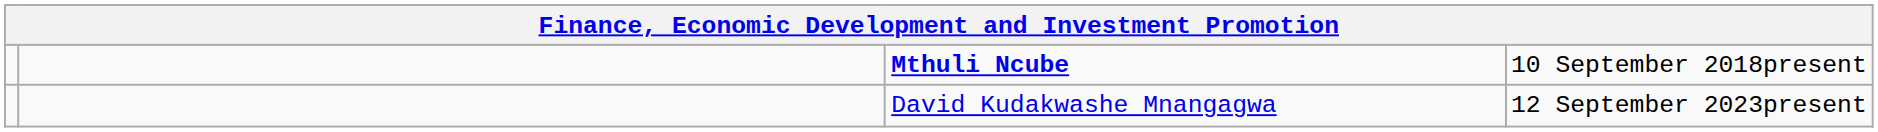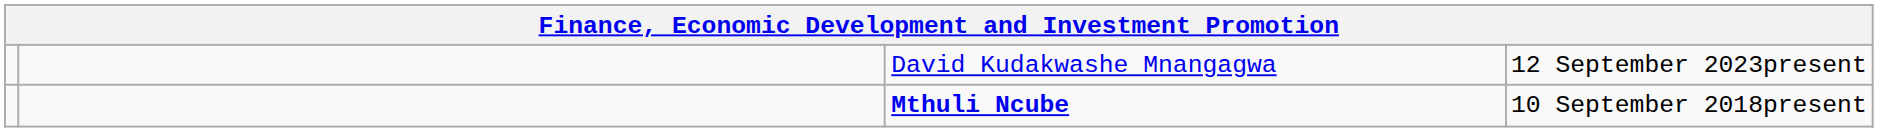rows swapped: (980, 65) <-> (1084, 106)
